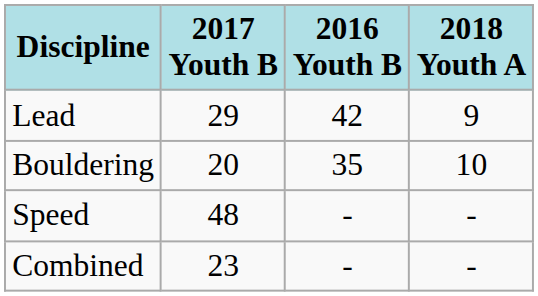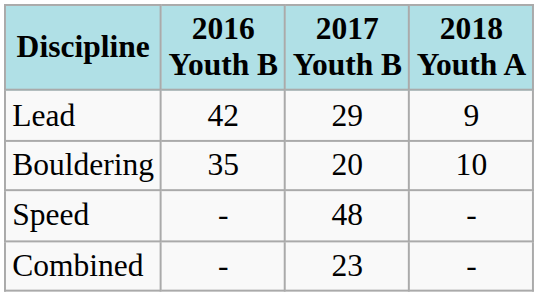columns swapped: (347, 47) <-> (223, 47)
